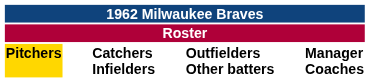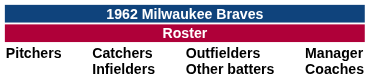(34, 53) gold background -> (34, 53) no background
